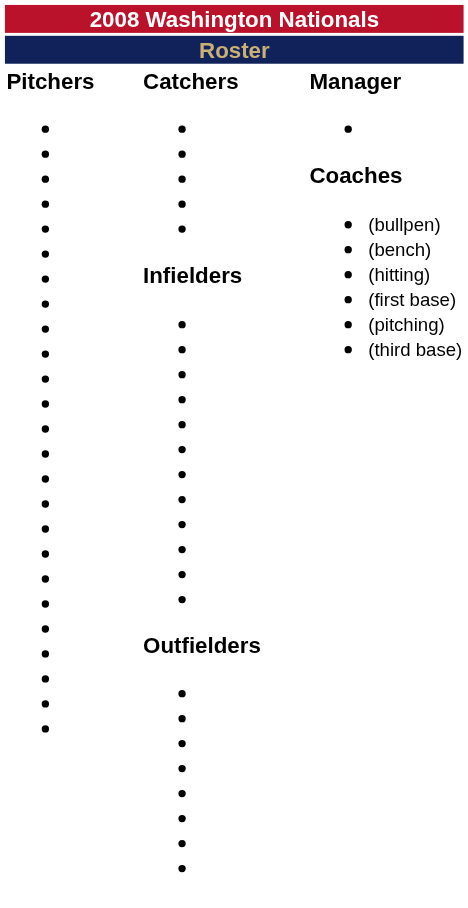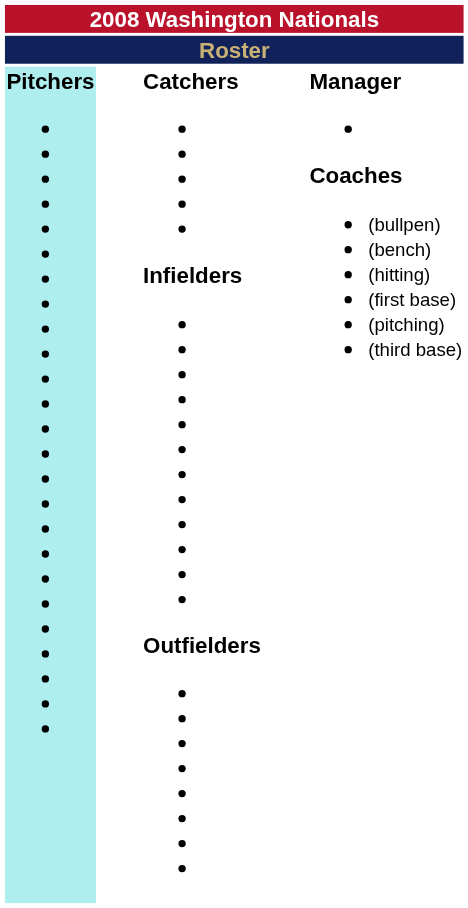(50, 404) no background -> (50, 404) paleturquoise background
